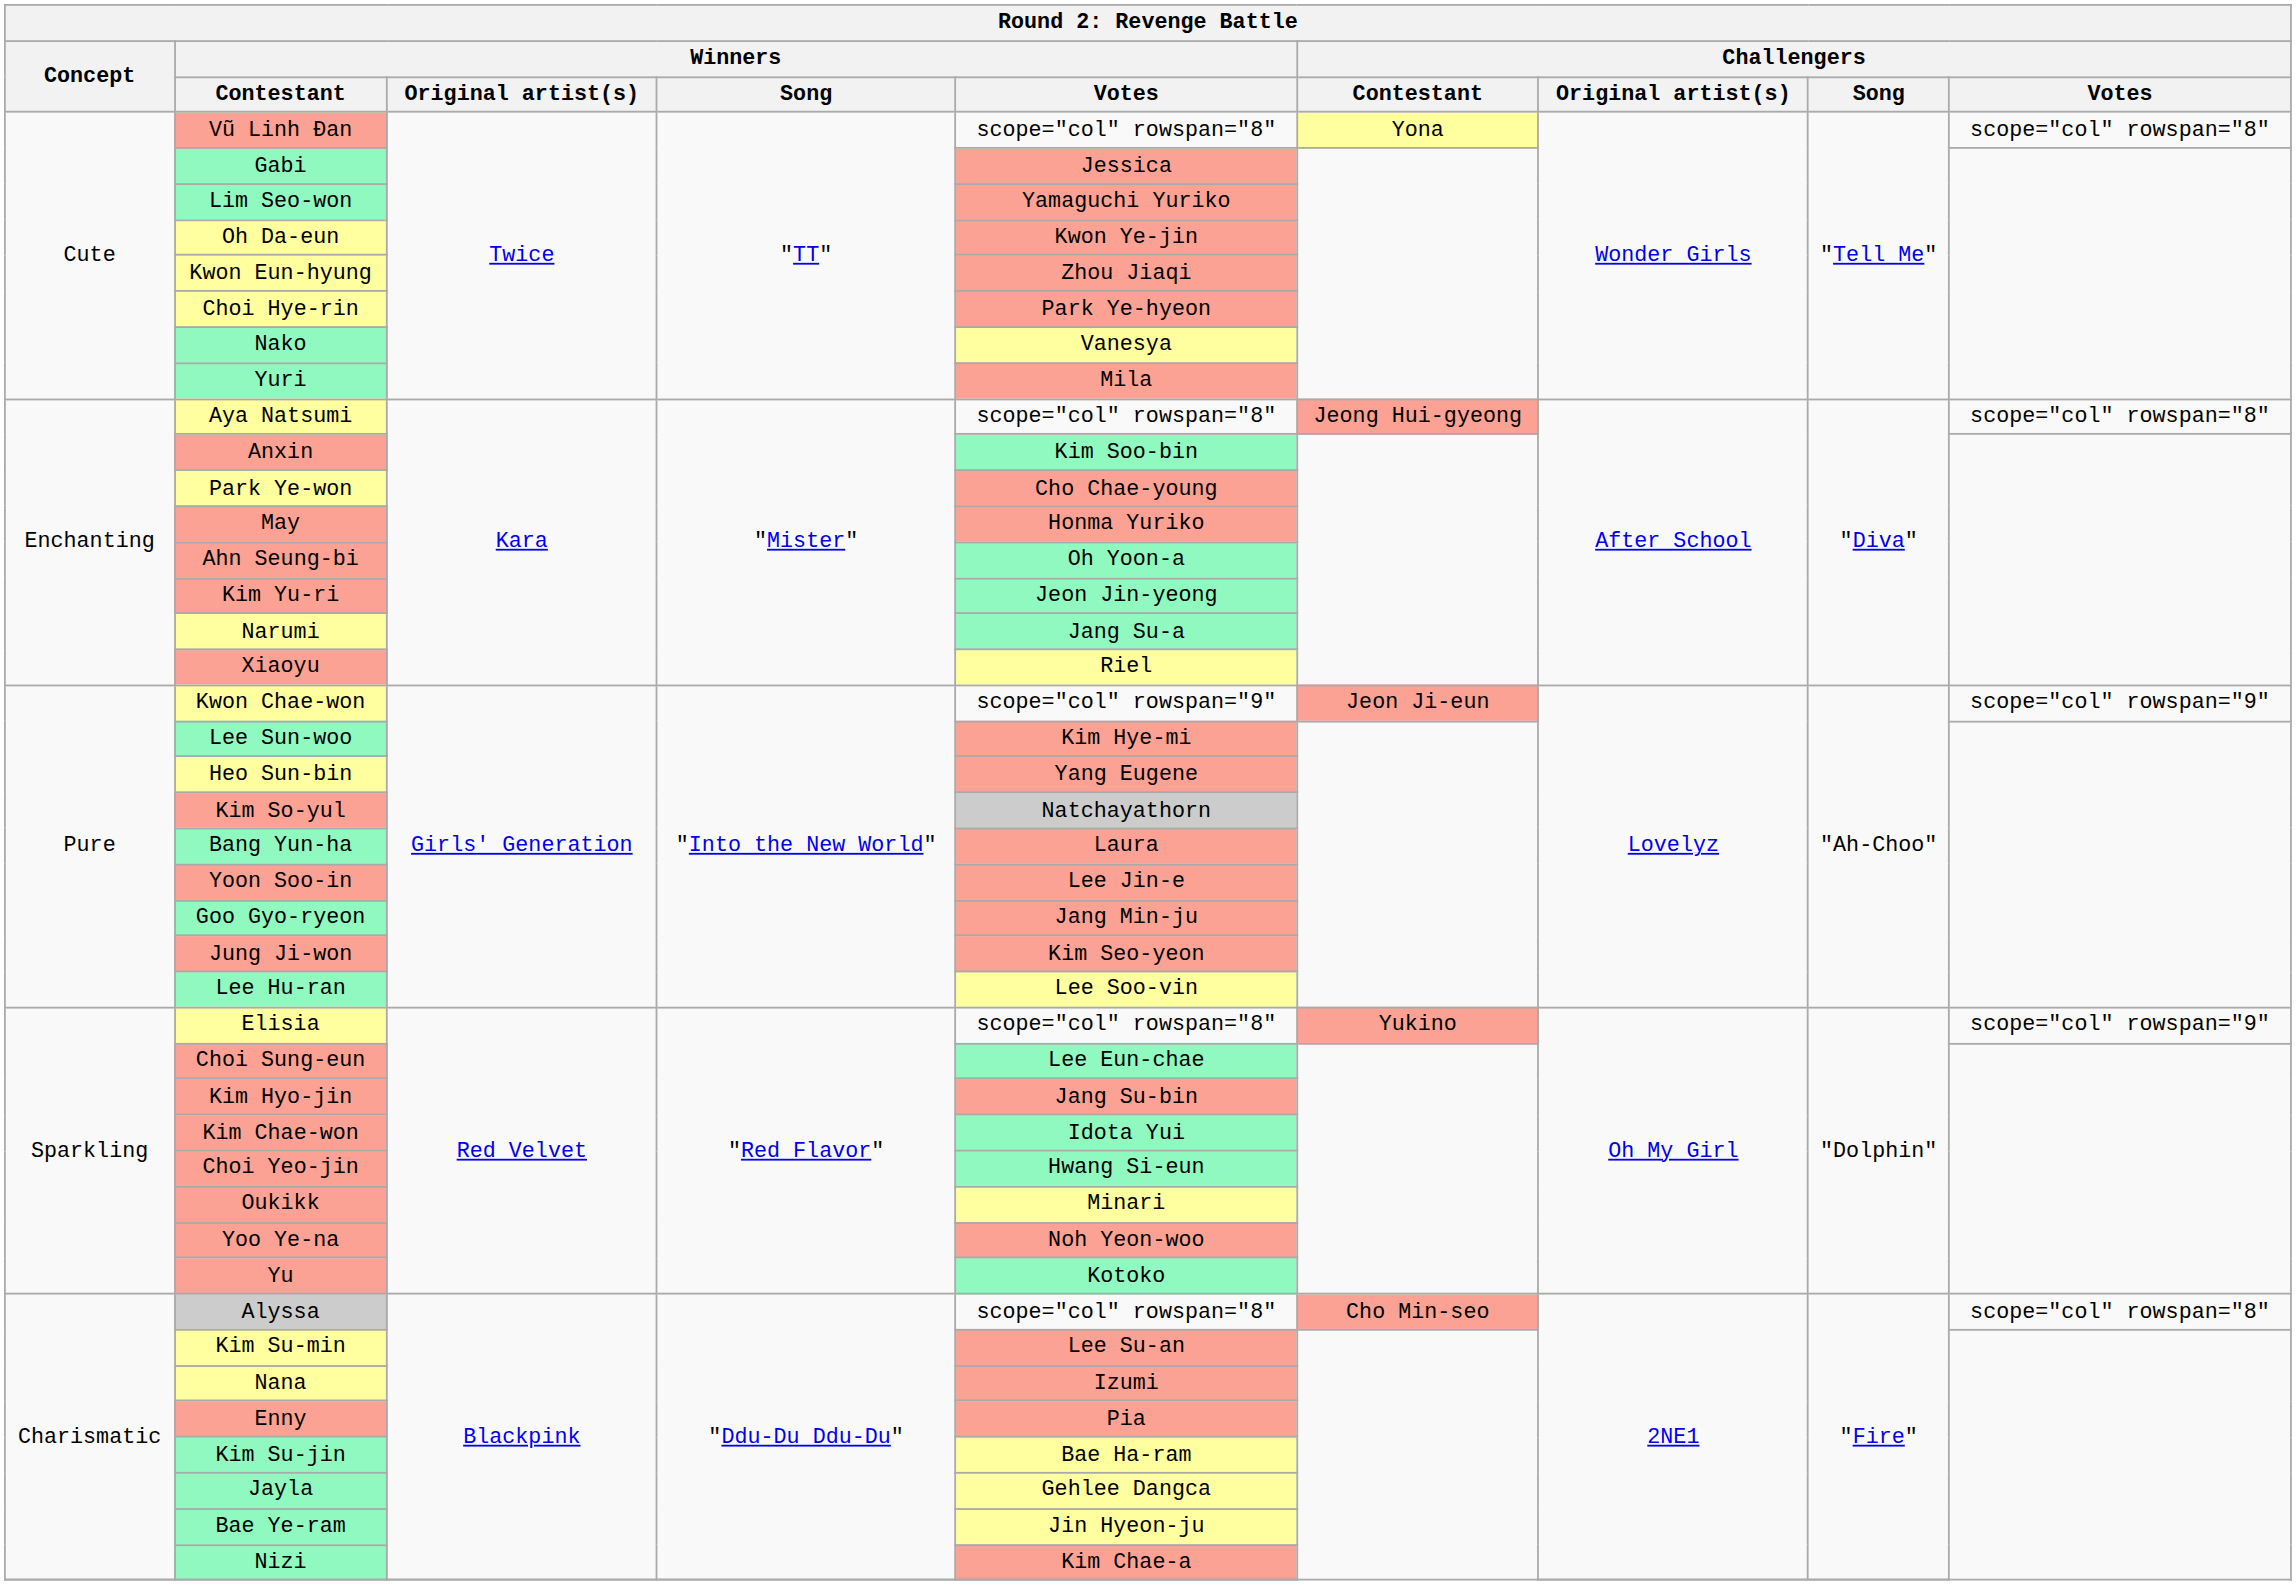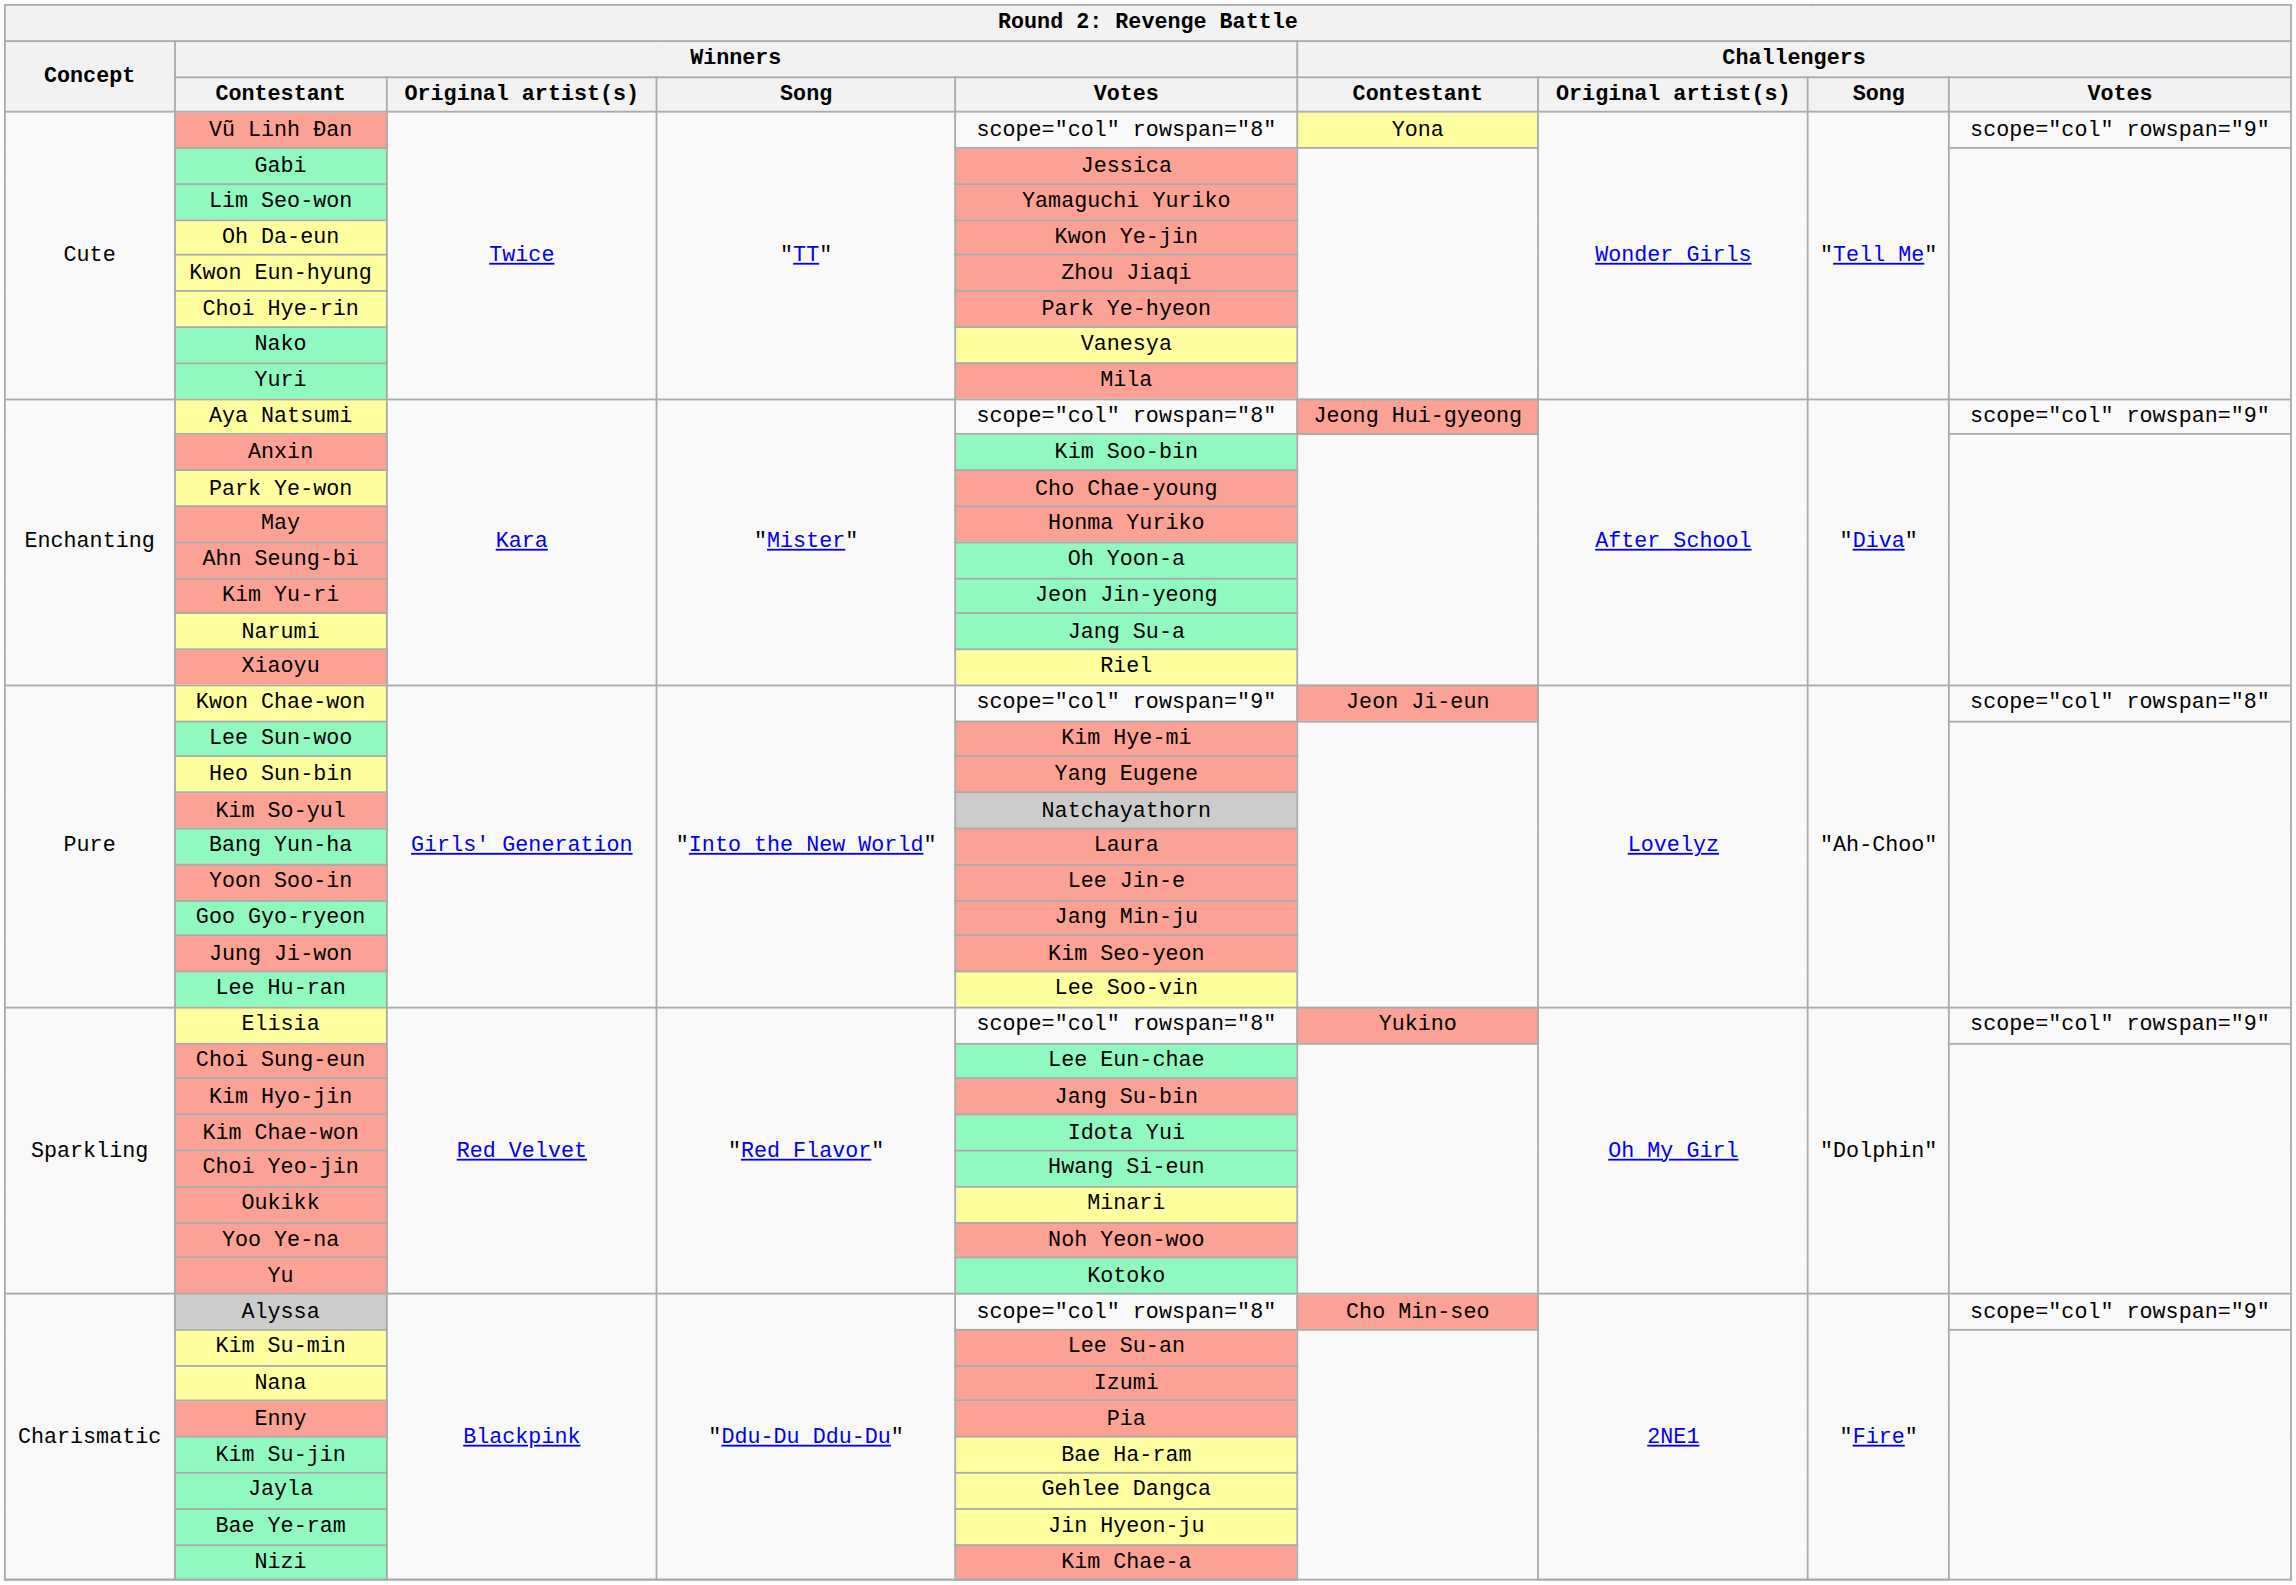(2120, 130) scope="col" rowspan="8" -> (2120, 130) scope="col" rowspan="9"
(2120, 417) scope="col" rowspan="8" -> (2120, 417) scope="col" rowspan="9"
(2120, 703) scope="col" rowspan="9" -> (2120, 703) scope="col" rowspan="8"
(2120, 1312) scope="col" rowspan="8" -> (2120, 1312) scope="col" rowspan="9"
